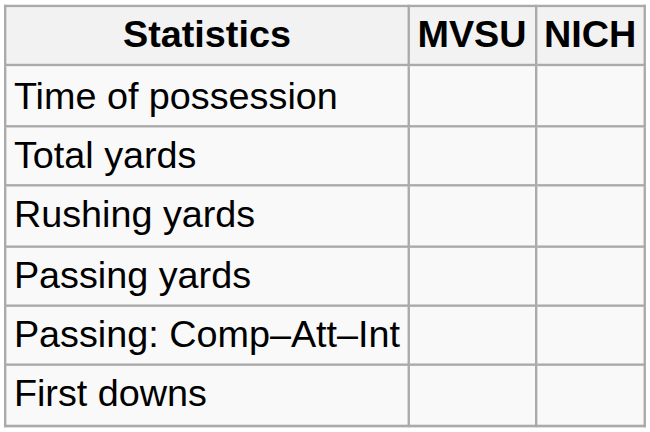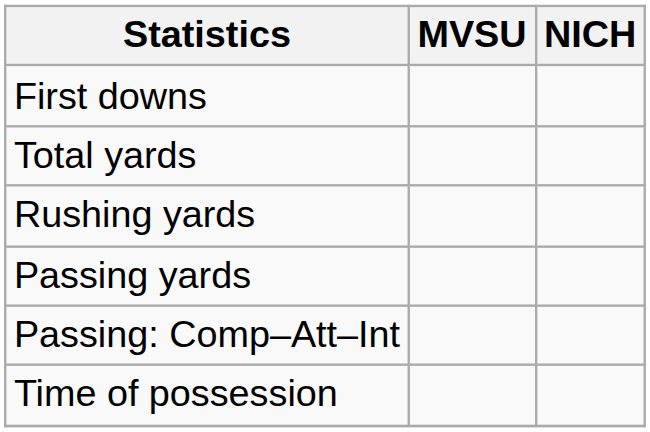rows swapped: (110, 394) <-> (176, 95)
